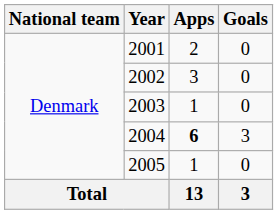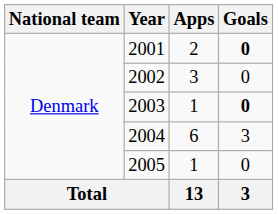(245, 48) normal -> (245, 48) bold
(245, 106) normal -> (245, 106) bold
(194, 135) bold -> (194, 135) normal
